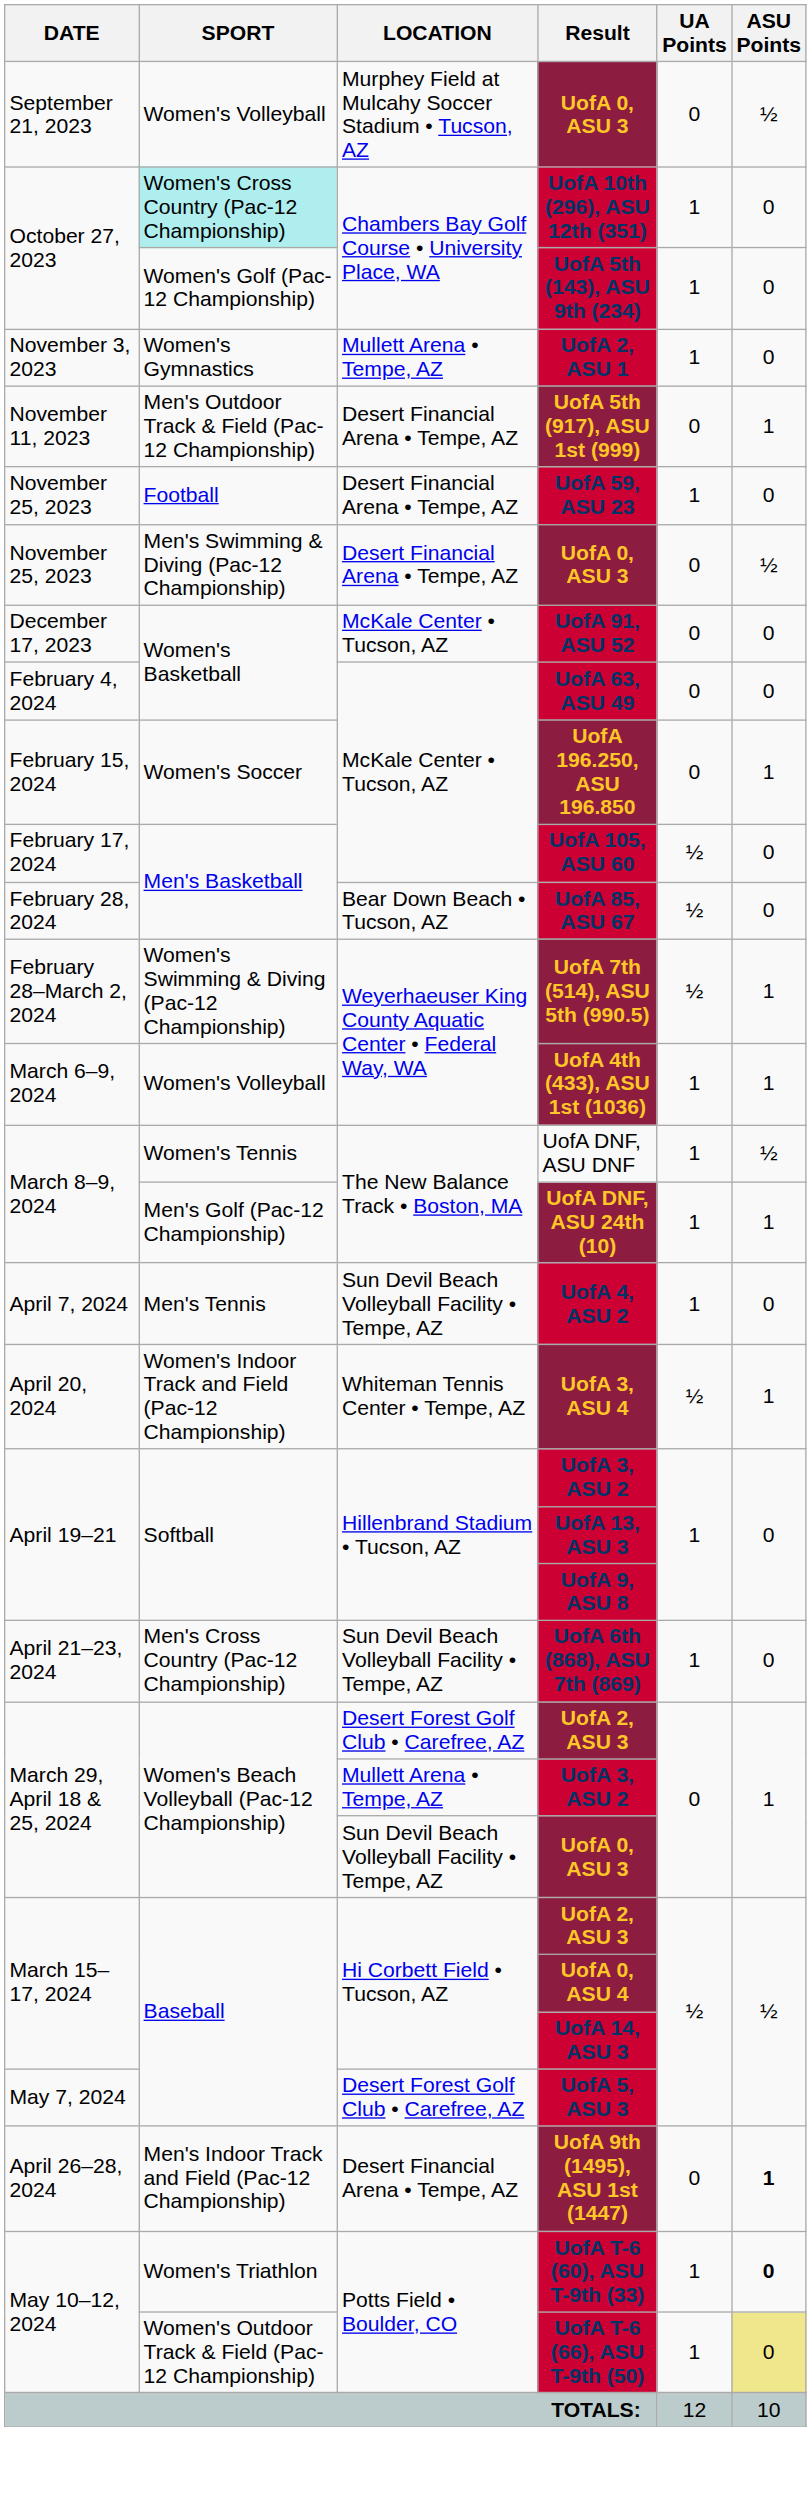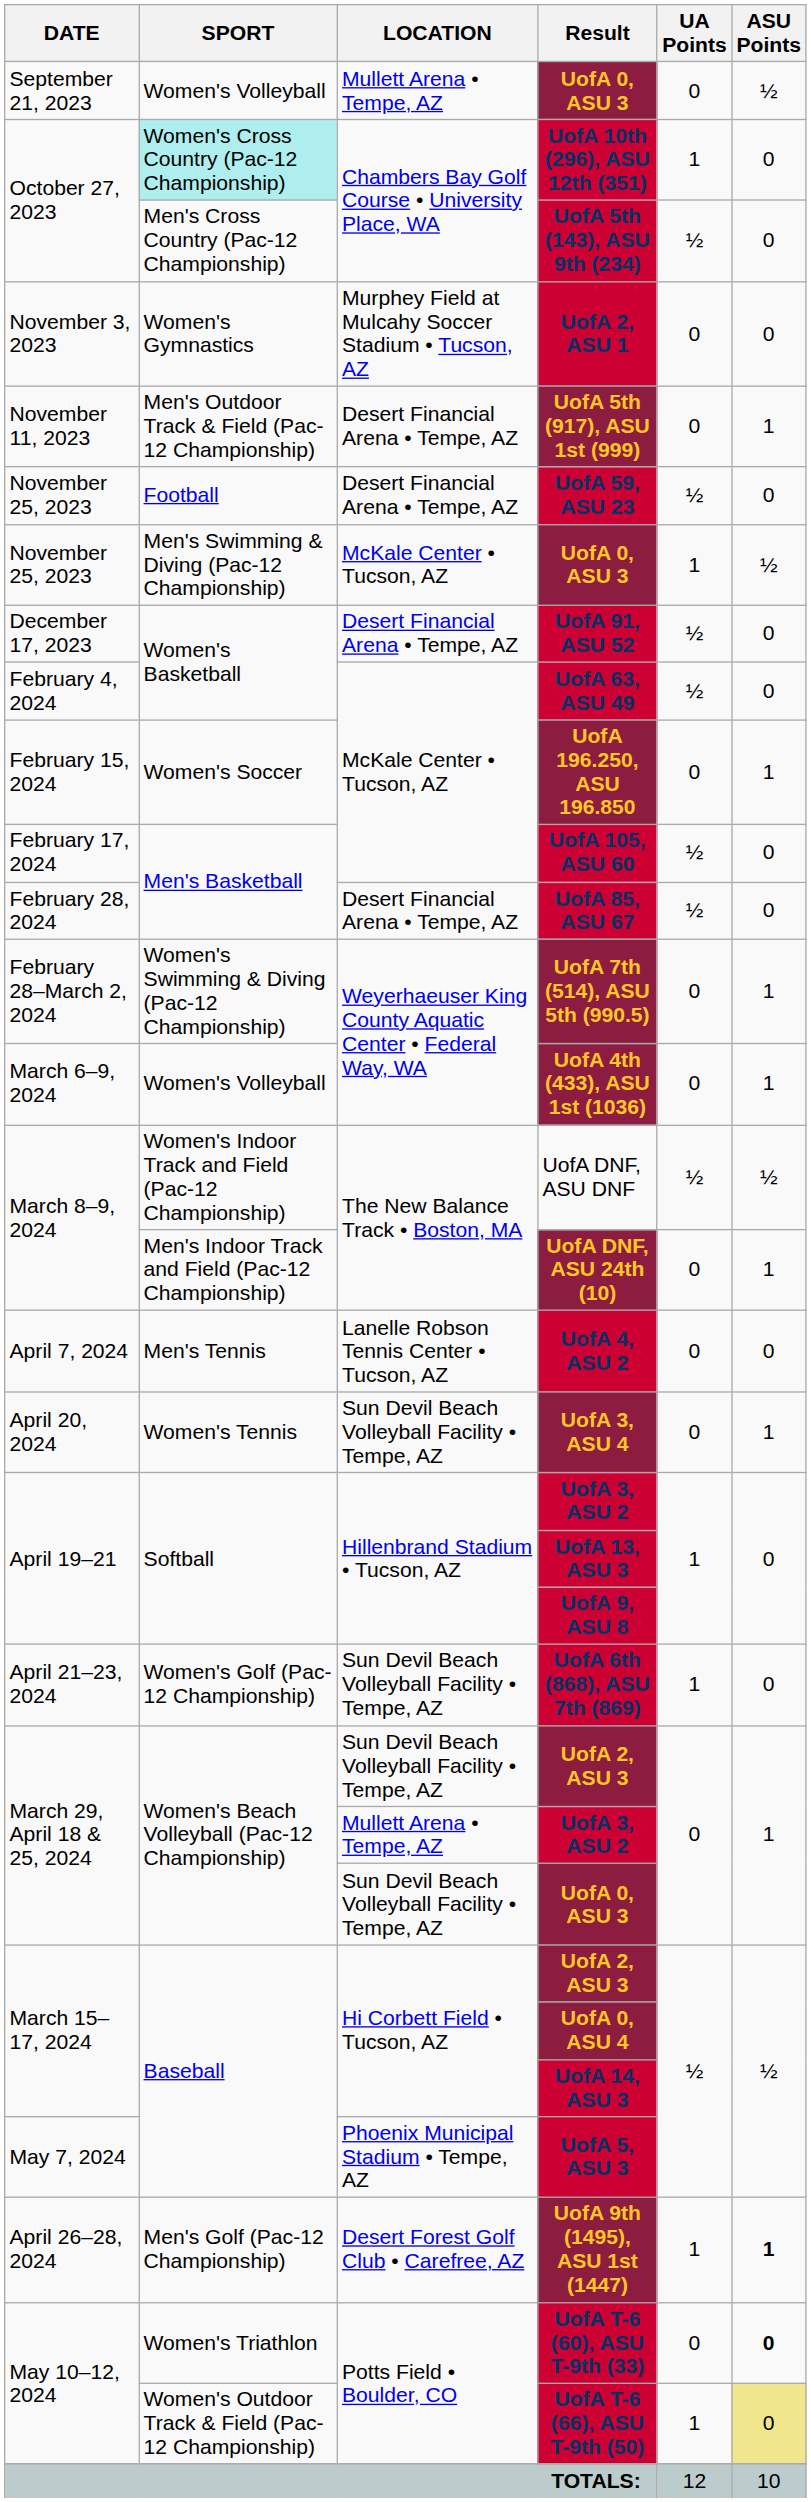(427, 114) Murphey Field at Mulcahy Soccer Stadium • Tucson, AZ -> (410, 90) Mullett Arena • Tempe, AZ
(238, 288) Women's Golf (Pac-12 Championship) -> (220, 240) Men's Cross Country (Pac-12 Championship)
(694, 288) 1 -> (694, 240) ½
(410, 357) Mullett Arena • Tempe, AZ -> (427, 333) Murphey Field at Mulcahy Soccer Stadium • Tucson, AZ
(694, 357) 1 -> (694, 333) 0
(694, 495) 1 -> (694, 495) ½
(430, 564) Desert Financial Arena • Tempe, AZ -> (419, 564) McKale Center • Tucson, AZ
(694, 564) 0 -> (694, 564) 1
(419, 633) McKale Center • Tucson, AZ -> (430, 633) Desert Financial Arena • Tempe, AZ
(694, 633) 0 -> (694, 633) ½
(694, 690) 0 -> (694, 690) ½
(434, 910) Bear Down Beach • Tucson, AZ -> (430, 910) Desert Financial Arena • Tempe, AZ
(694, 991) ½ -> (694, 991) 0
(694, 1084) 1 -> (694, 1084) 0
(220, 1153) Women's Tennis -> (220, 1177) Women's Indoor Track and Field (Pac-12 Championship)
(694, 1153) 1 -> (694, 1177) ½
(234, 1222) Men's Golf (Pac-12 Championship) -> (233, 1269) Men's Indoor Track and Field (Pac-12 Championship)
(694, 1222) 1 -> (694, 1269) 0
(429, 1303) Sun Devil Beach Volleyball Facility • Tempe, AZ -> (415, 1350) Lanelle Robson Tennis Center • Tucson, AZ
(694, 1303) 1 -> (694, 1350) 0
(220, 1396) Women's Indoor Track and Field (Pac-12 Championship) -> (220, 1431) Women's Tennis
(434, 1396) Whiteman Tennis Center • Tempe, AZ -> (429, 1431) Sun Devil Beach Volleyball Facility • Tempe, AZ
(694, 1396) ½ -> (694, 1431) 0
(220, 1661) Men's Cross Country (Pac-12 Championship) -> (238, 1684) Women's Golf (Pac-12 Championship)
(433, 1730) Desert Forest Golf Club • Carefree, AZ -> (429, 1765) Sun Devil Beach Volleyball Facility • Tempe, AZ
(433, 2097) Desert Forest Golf Club • Carefree, AZ -> (428, 2156) Phoenix Municipal Stadium • Tempe, AZ
(233, 2178) Men's Indoor Track and Field (Pac-12 Championship) -> (234, 2249) Men's Golf (Pac-12 Championship)
(430, 2178) Desert Financial Arena • Tempe, AZ -> (433, 2249) Desert Forest Golf Club • Carefree, AZ
(694, 2178) 0 -> (694, 2249) 1
(694, 2271) 1 -> (694, 2342) 0
